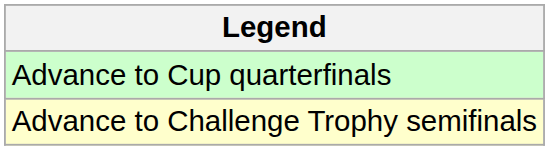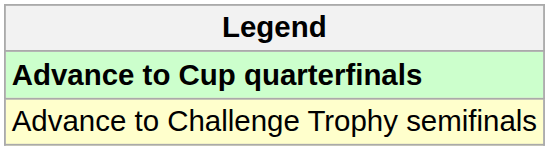(202, 74) normal -> (217, 74) bold
